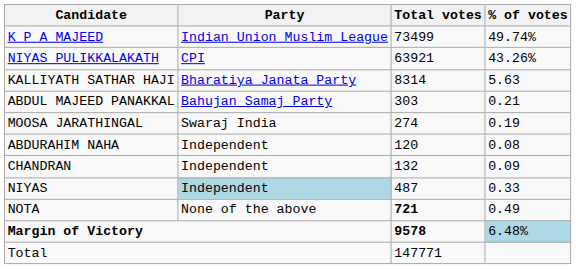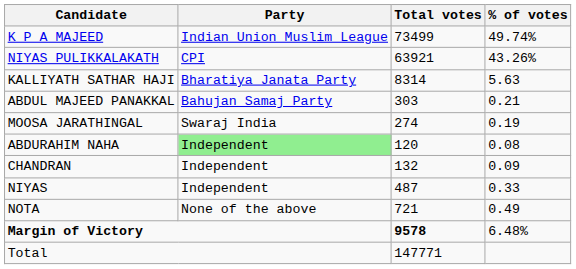(225, 145) no background -> (225, 145) lightgreen background
(225, 188) lightblue background -> (225, 188) no background
(406, 210) bold -> (406, 210) normal
(508, 231) lightblue background -> (508, 231) no background
